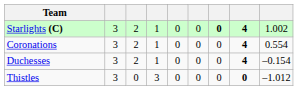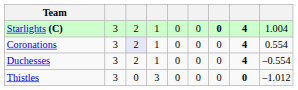(276, 28) 1.002 -> (276, 28) 1.004
(136, 45) no background -> (136, 45) lavender background
(276, 61) –0.154 -> (276, 61) –0.554
